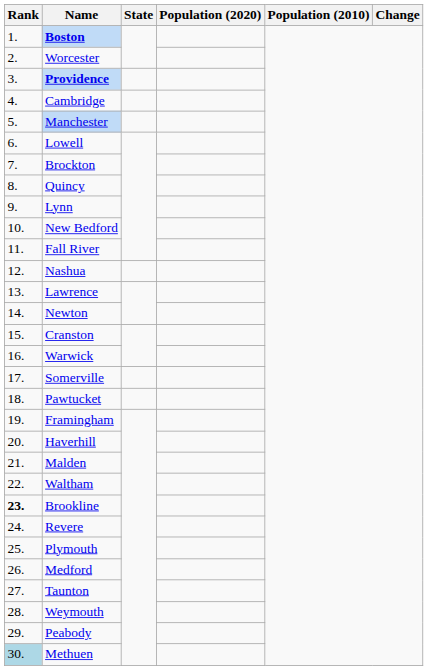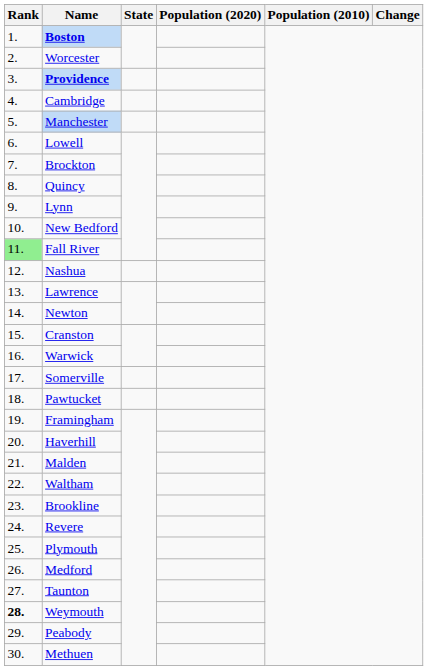(16, 249) no background -> (16, 249) lightgreen background
(16, 505) bold -> (16, 505) normal
(16, 611) normal -> (16, 611) bold
(16, 654) lightblue background -> (16, 654) no background
